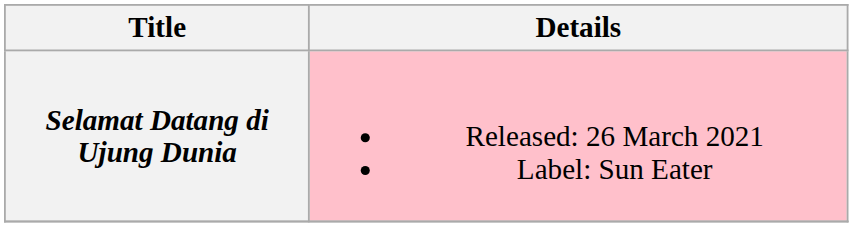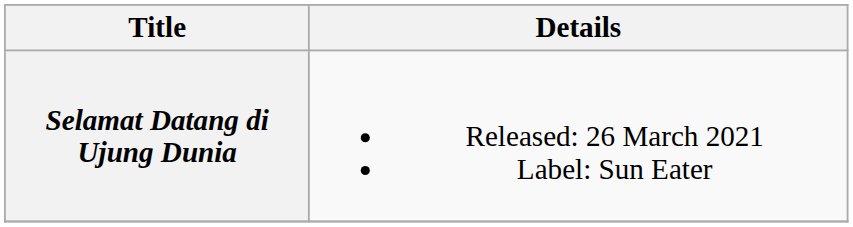(578, 152) pink background -> (578, 152) no background
